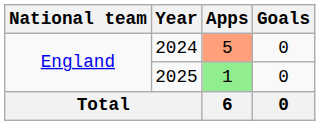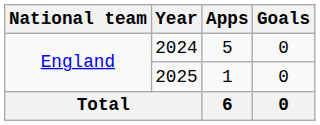(227, 48) lightsalmon background -> (227, 48) no background
(227, 77) lightgreen background -> (227, 77) no background
